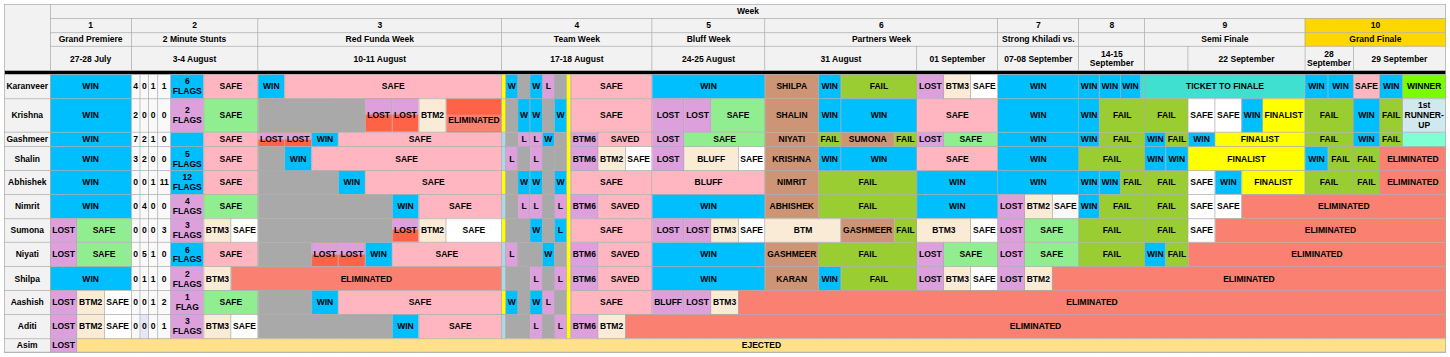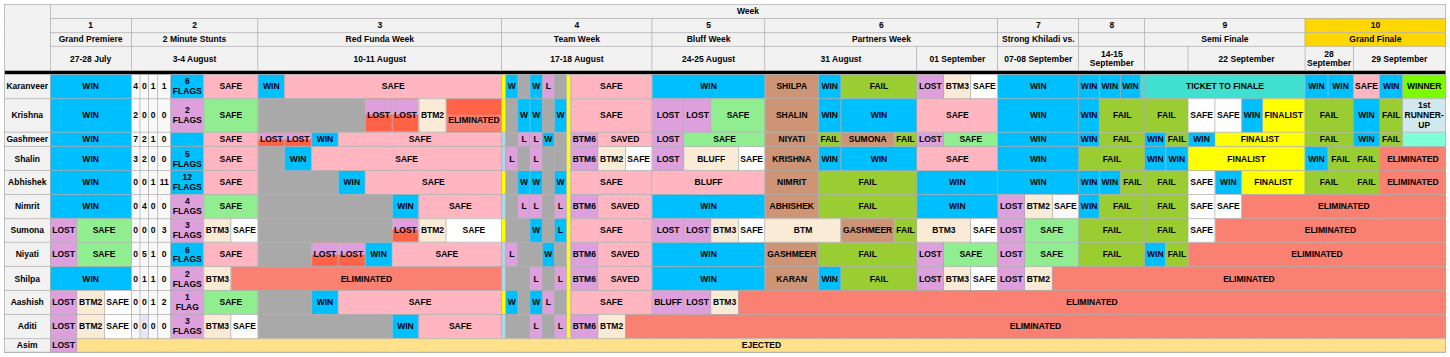(164, 326) 1 -> (164, 326) 0
